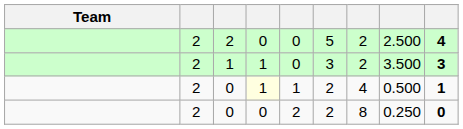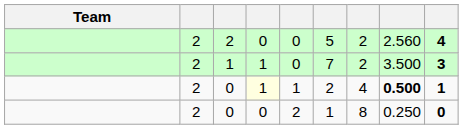(402, 41) 2.500 -> (402, 41) 2.560
(330, 65) 3 -> (330, 65) 7
(402, 89) normal -> (402, 89) bold
(330, 112) 2 -> (330, 112) 1
